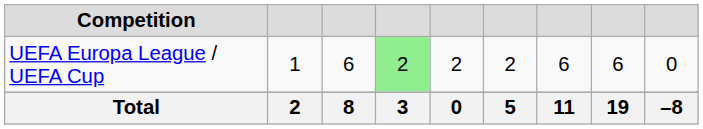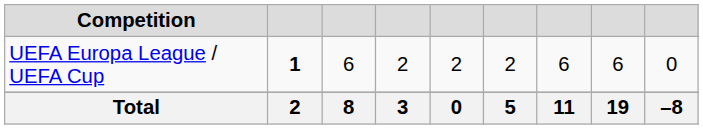(295, 64) normal -> (295, 64) bold
(403, 64) lightgreen background -> (403, 64) no background
